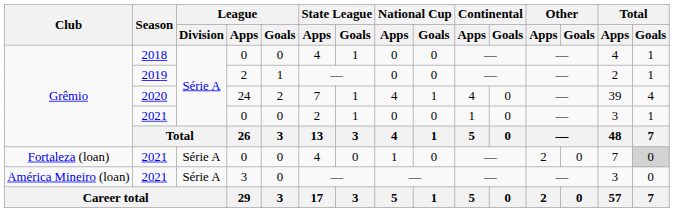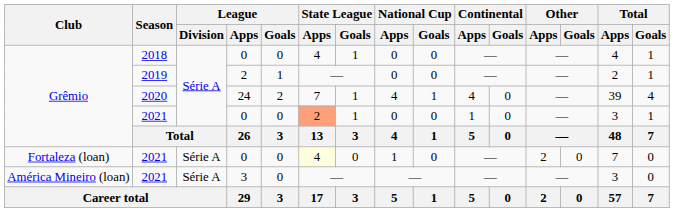(317, 116) no background -> (317, 116) lightsalmon background
(317, 156) no background -> (317, 156) lightyellow background
(651, 156) lightgrey background -> (651, 156) no background
